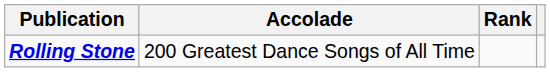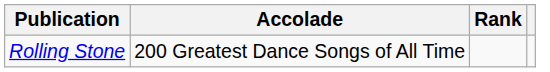(72, 50) bold -> (67, 50) normal
